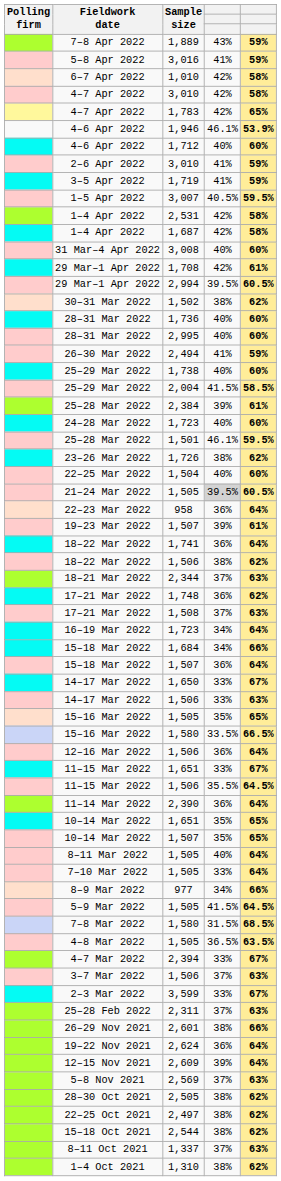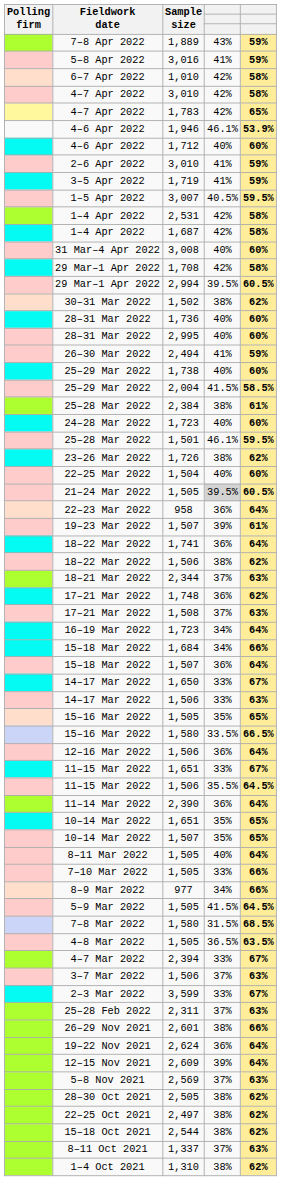(258, 267) 61% -> (258, 267) 58%
(222, 406) 39% -> (222, 406) 38%
(258, 873) 64% -> (258, 873) 66%
